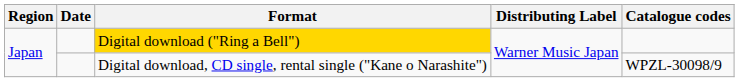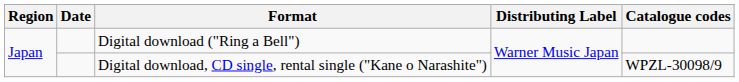(199, 40) gold background -> (199, 40) no background
